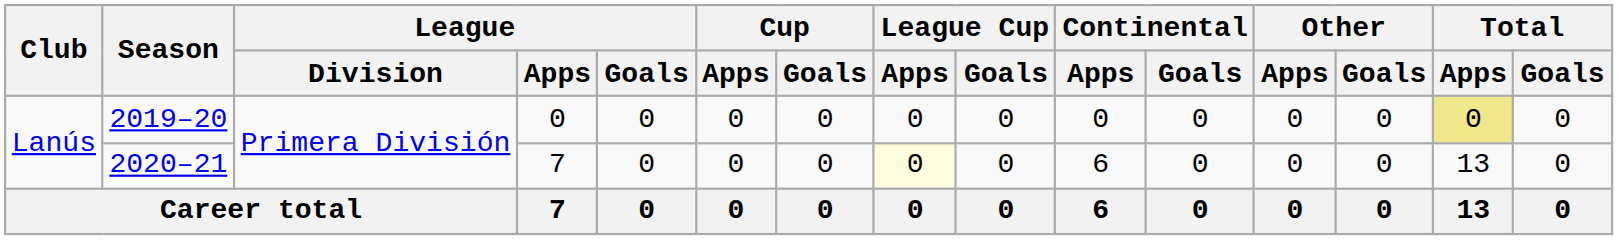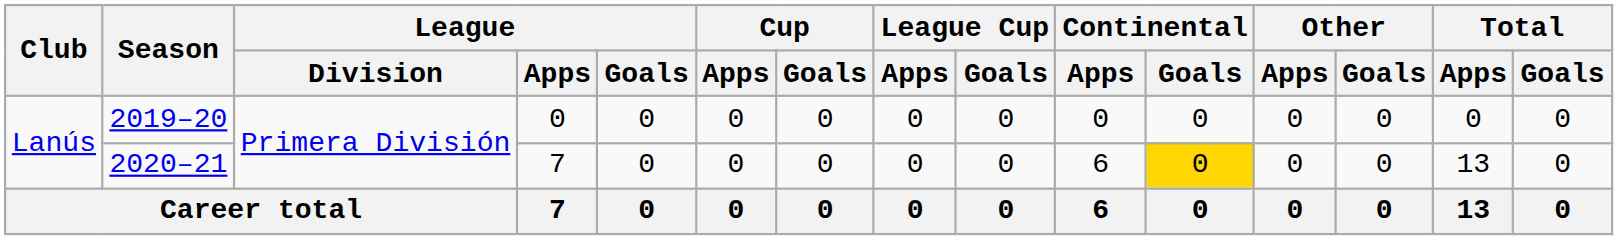(1473, 119) khaki background -> (1473, 119) no background
(915, 165) lightyellow background -> (915, 165) no background
(1200, 165) no background -> (1200, 165) gold background
